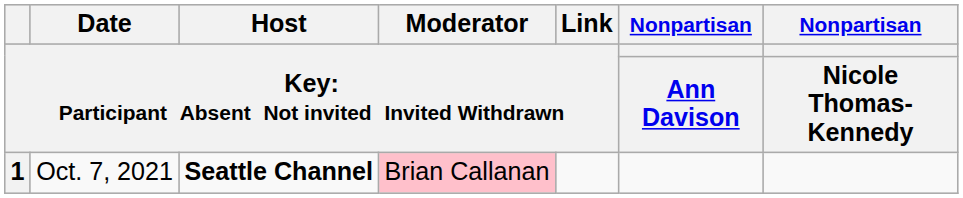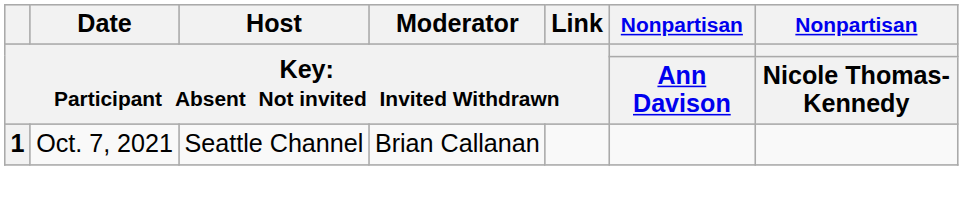(279, 172) bold -> (274, 143) normal
(467, 172) pink background -> (457, 143) no background
